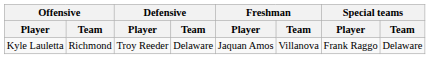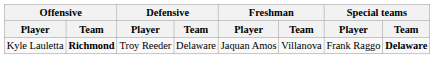(90, 45) normal -> (92, 45) bold
(402, 45) normal -> (406, 45) bold
